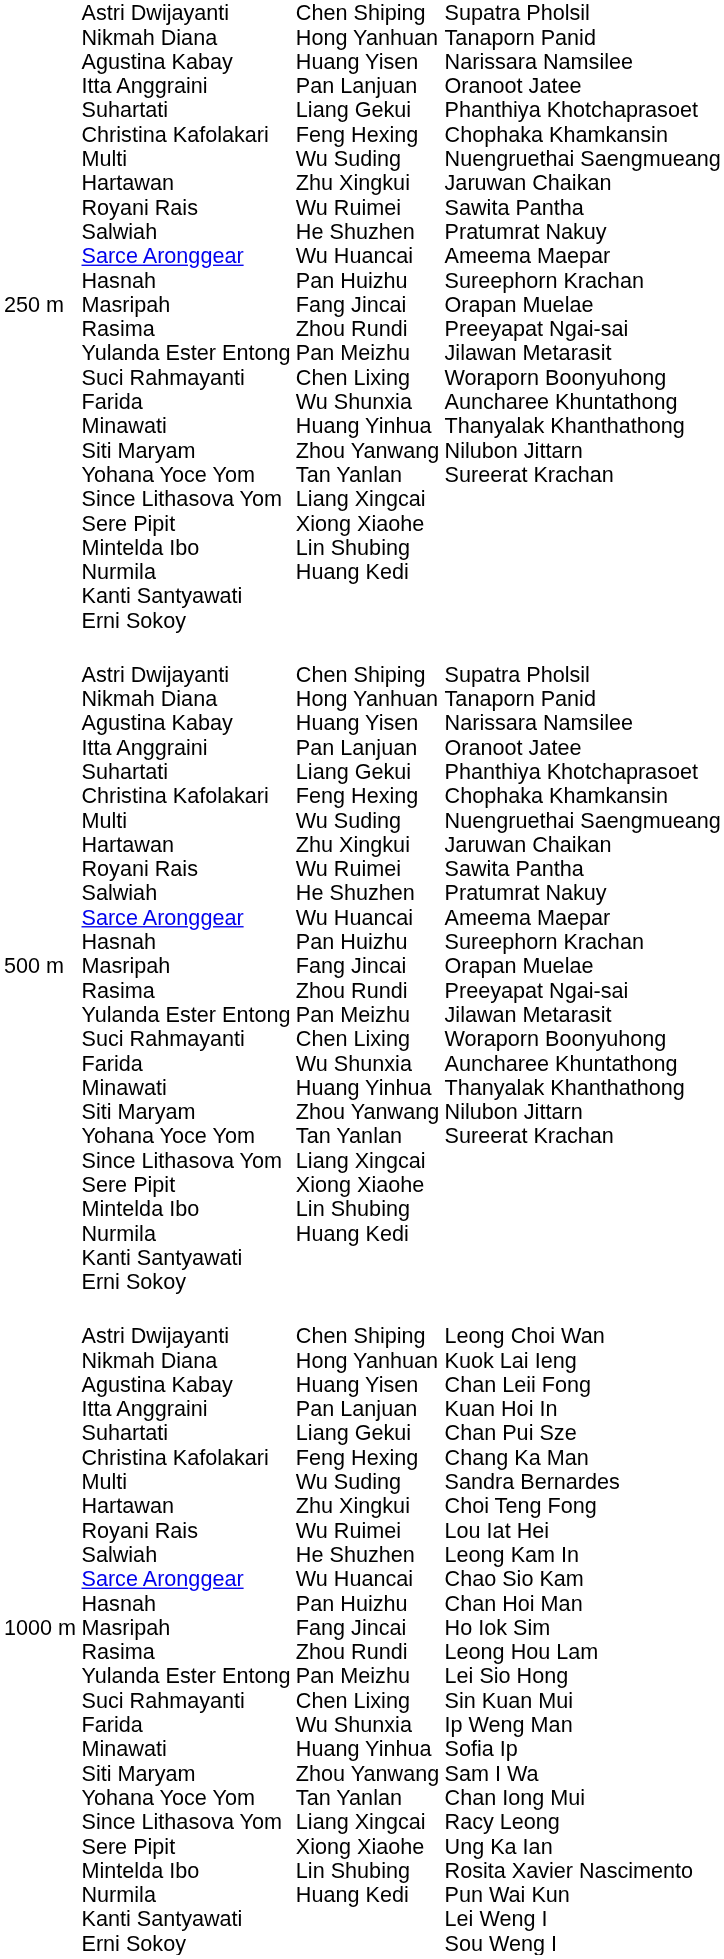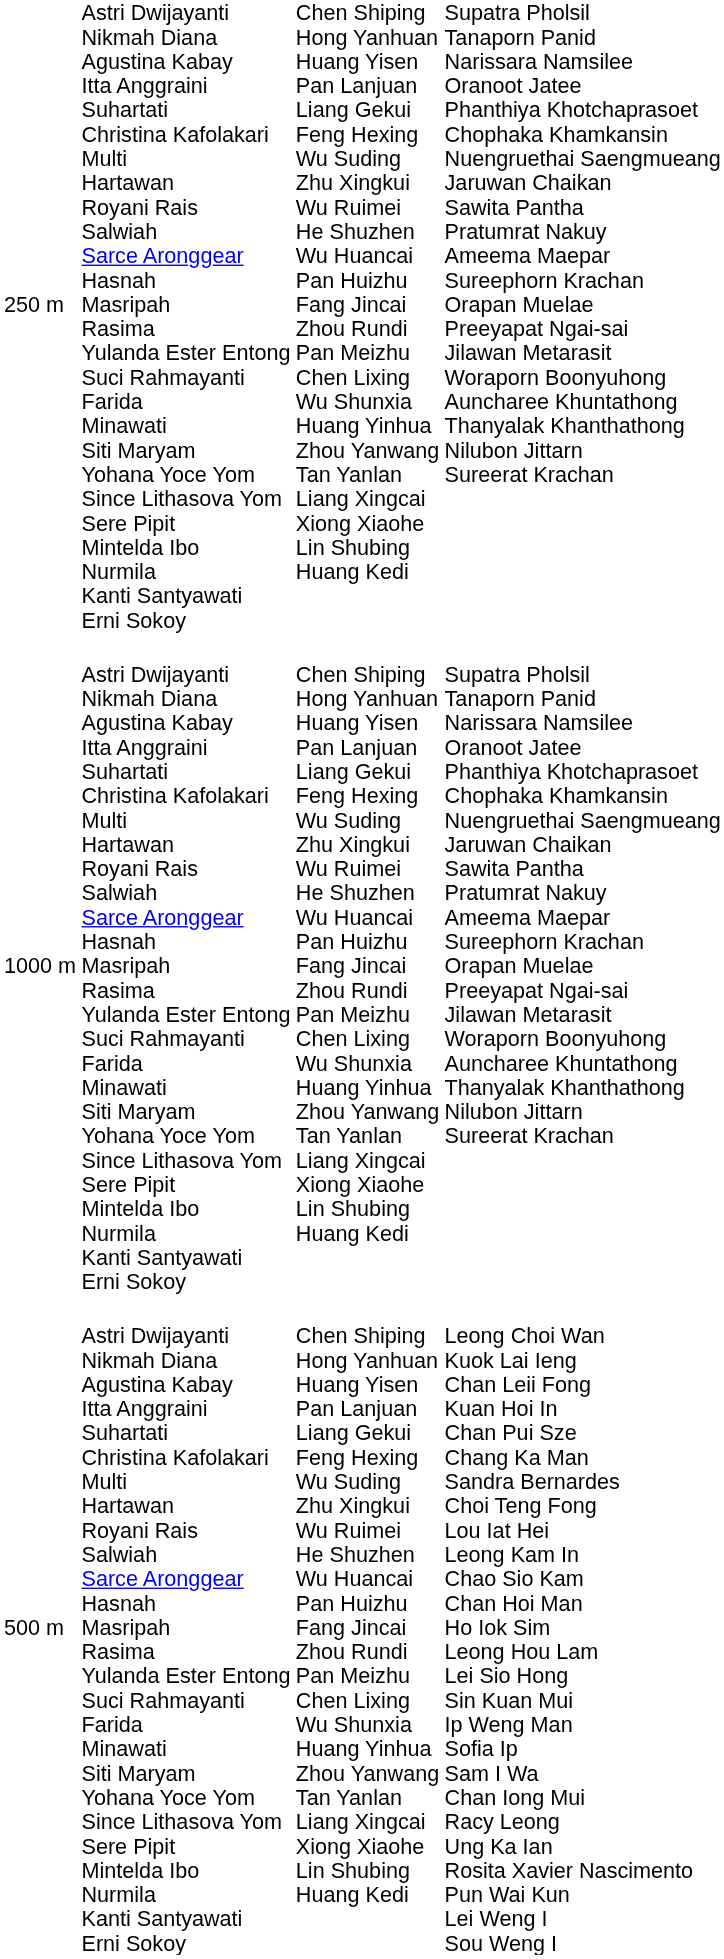(34, 966) 500 m -> (40, 966) 1000 m
(40, 1627) 1000 m -> (34, 1627) 500 m
